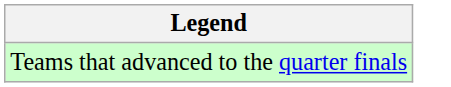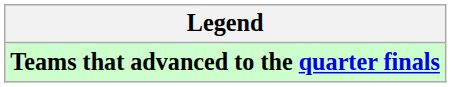(209, 61) normal -> (225, 61) bold
